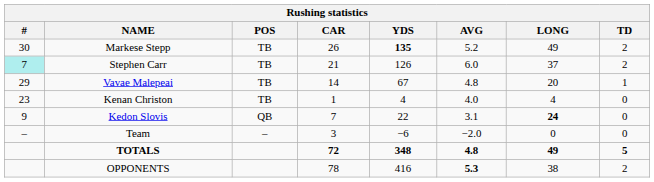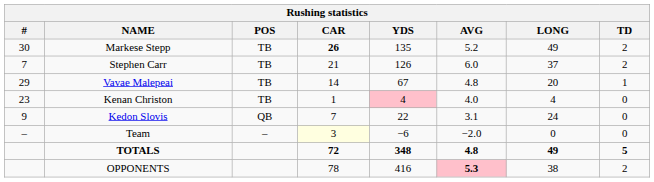(334, 47) normal -> (334, 47) bold
(403, 47) bold -> (403, 47) normal
(24, 64) paleturquoise background -> (24, 64) no background
(403, 99) no background -> (403, 99) pink background
(553, 116) bold -> (553, 116) normal
(334, 133) no background -> (334, 133) lightyellow background
(471, 168) no background -> (471, 168) pink background
